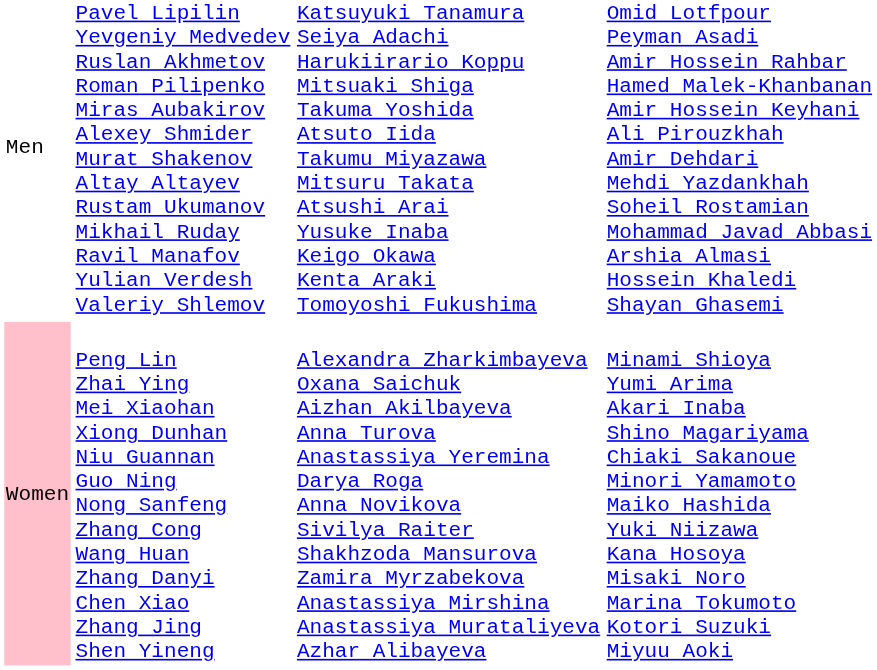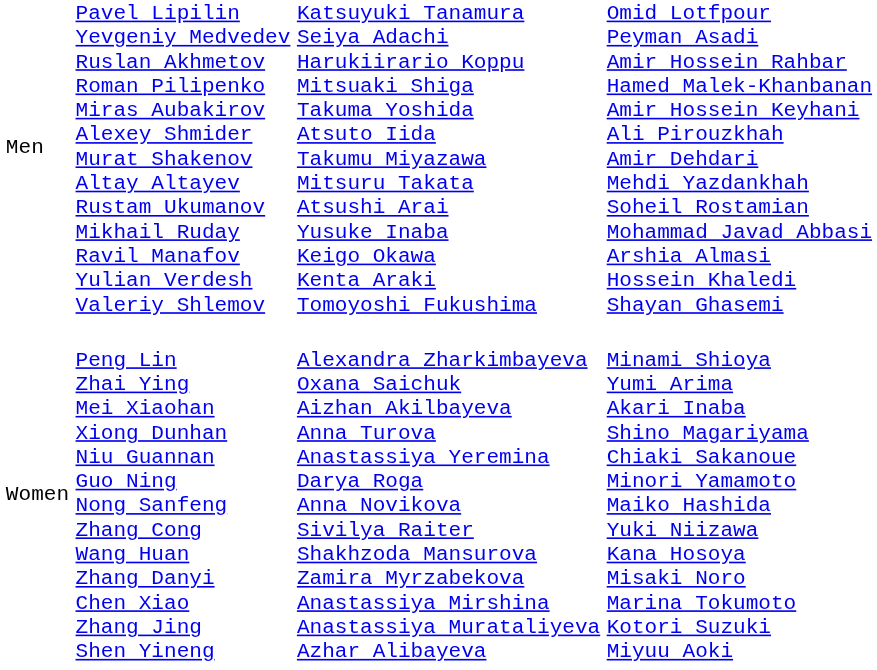(37, 494) pink background -> (37, 494) no background
